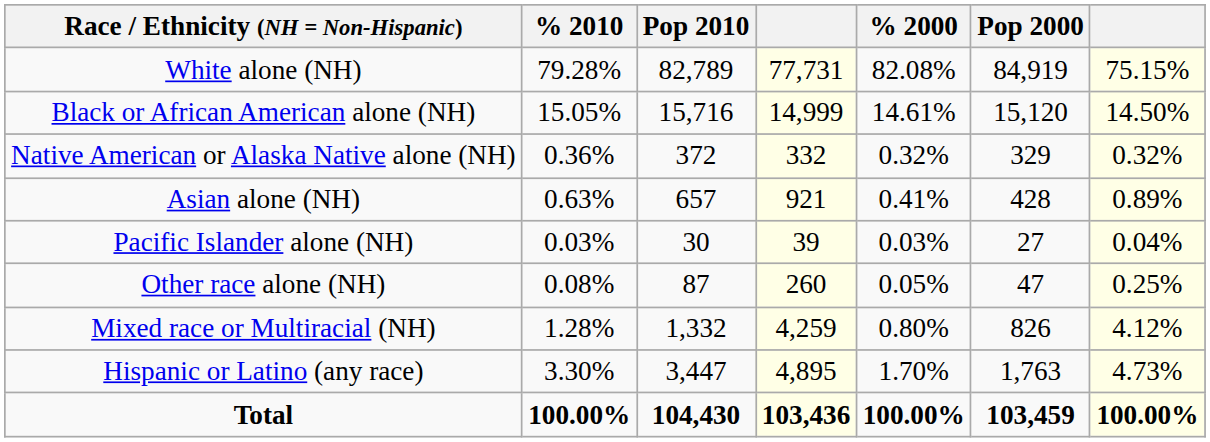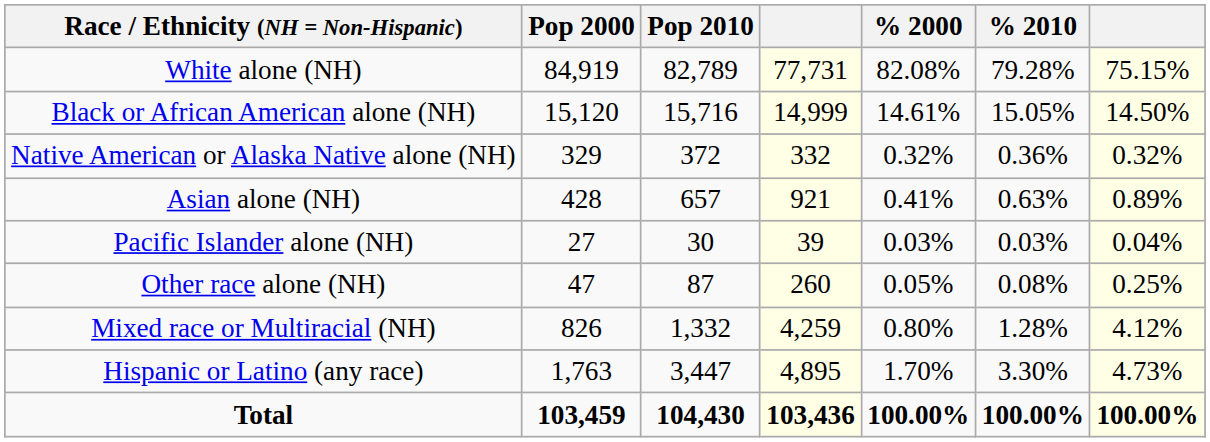columns swapped: (1031, 26) <-> (579, 26)
